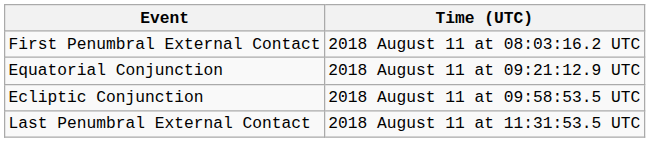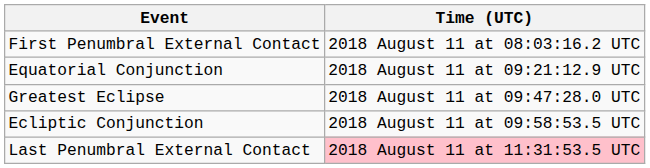+ row: (87, 97)
(484, 124) no background -> (484, 150) pink background
